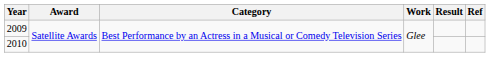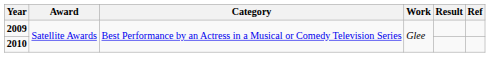(17, 28) normal -> (17, 28) bold
(17, 44) normal -> (17, 44) bold
